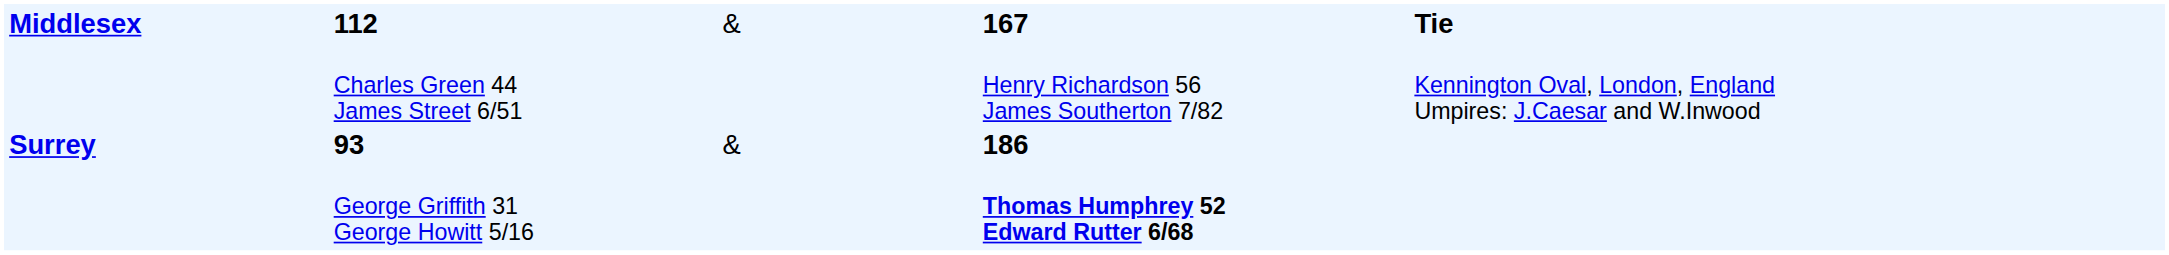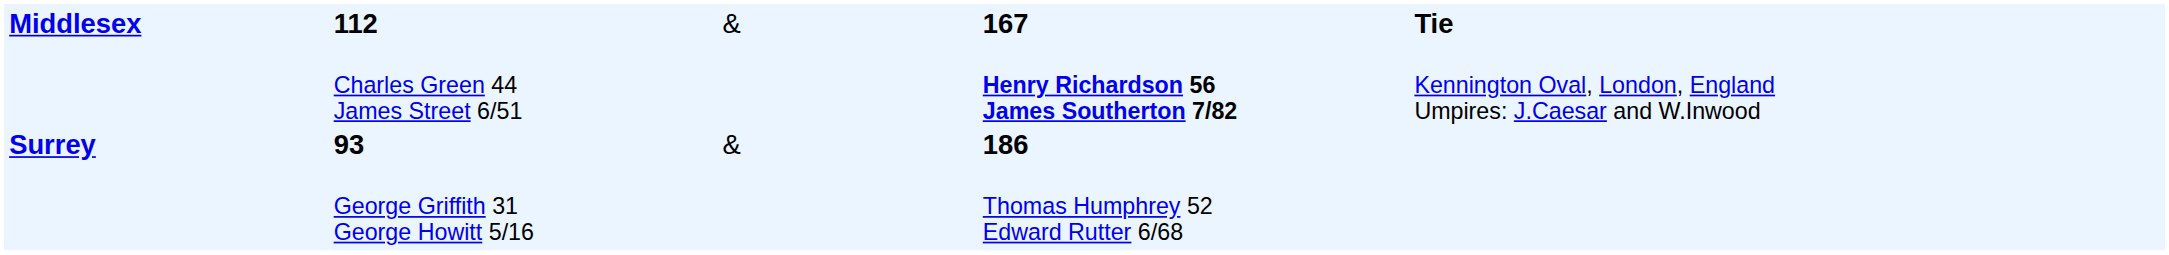(1103, 98) normal -> (1110, 98) bold
(1104, 219) bold -> (1098, 219) normal
